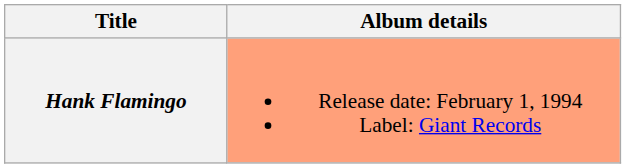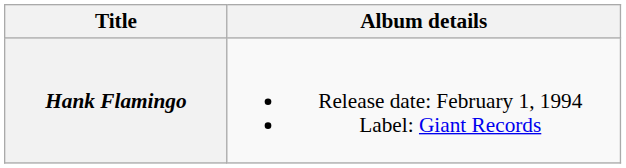(424, 112) lightsalmon background -> (424, 112) no background
